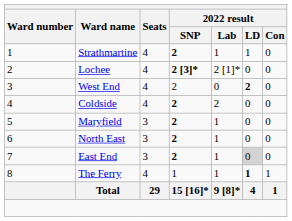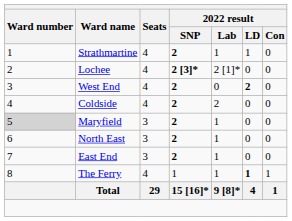(174, 87) normal -> (174, 87) bold
(10, 121) no background -> (10, 121) lightgrey background
(248, 156) lightgrey background -> (248, 156) no background
